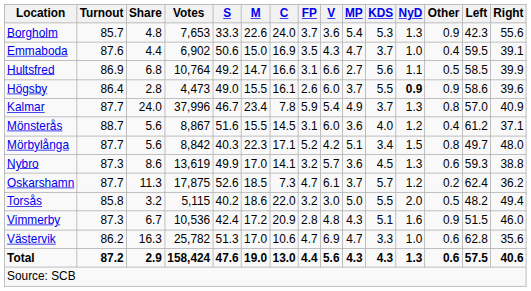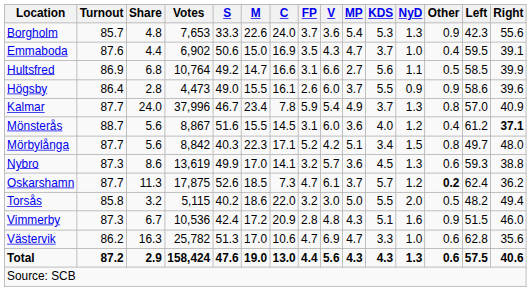(414, 88) bold -> (414, 88) normal
(512, 126) normal -> (512, 126) bold
(451, 182) normal -> (451, 182) bold
